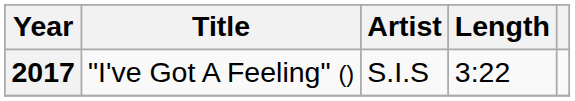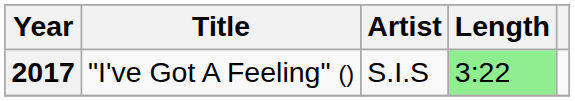(483, 72) no background -> (483, 72) lightgreen background
